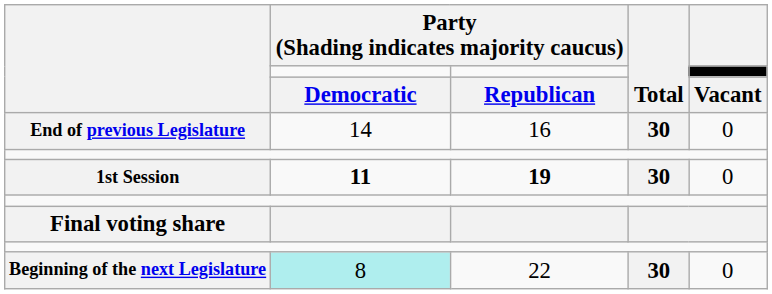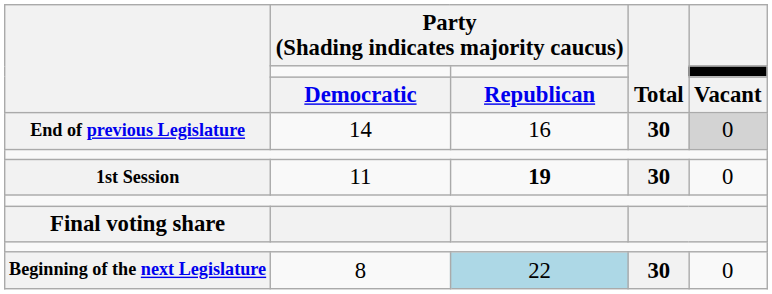(728, 130) no background -> (728, 130) lightgrey background
(360, 177) bold -> (360, 177) normal
(360, 270) paleturquoise background -> (360, 270) no background
(540, 270) no background -> (540, 270) lightblue background
